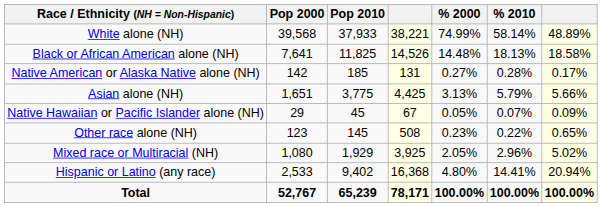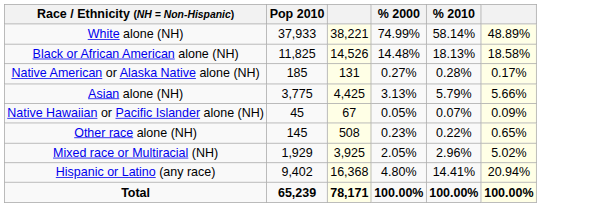- column: (297, 14)
